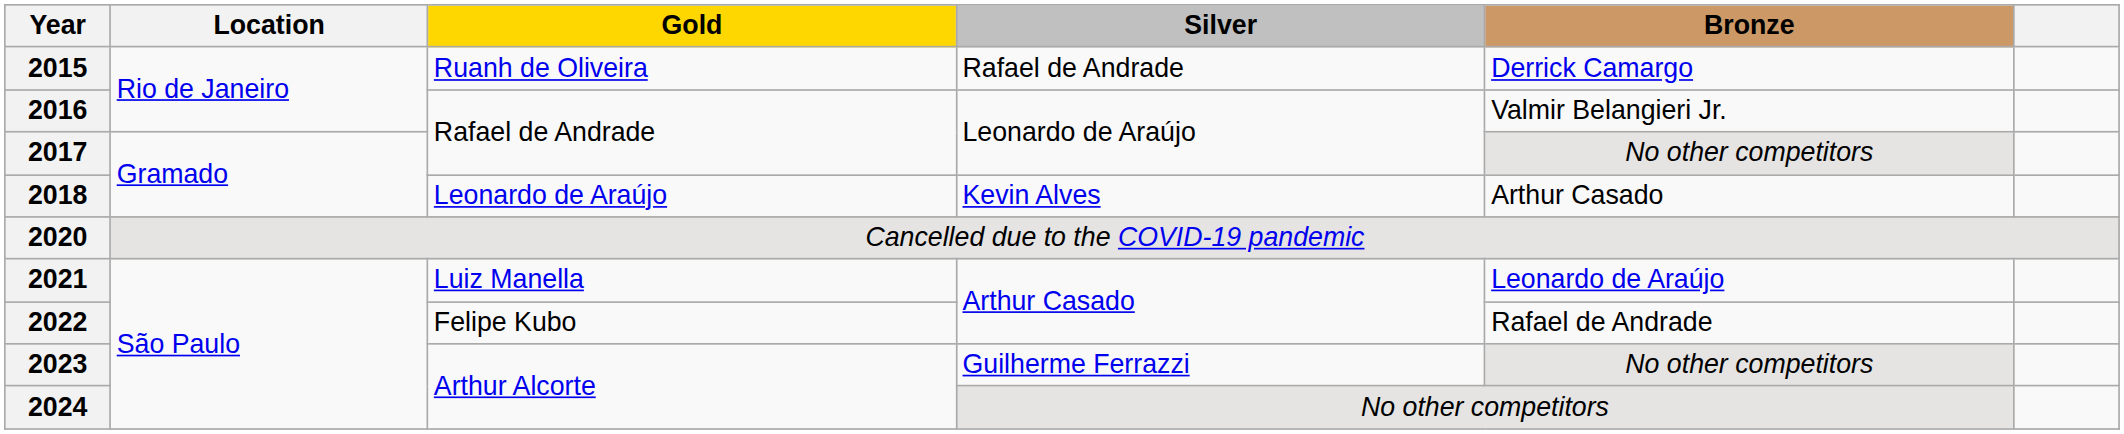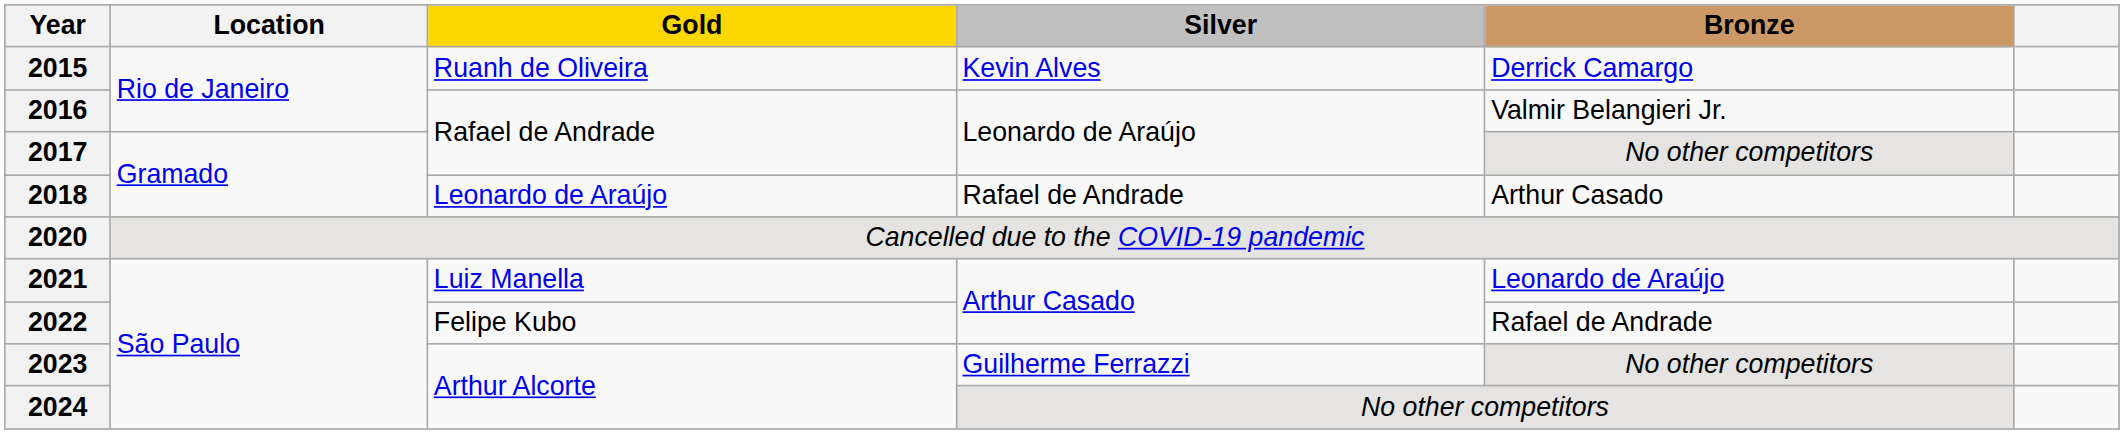(1073, 68) Rafael de Andrade -> (1032, 68) Kevin Alves
(1032, 195) Kevin Alves -> (1073, 195) Rafael de Andrade
